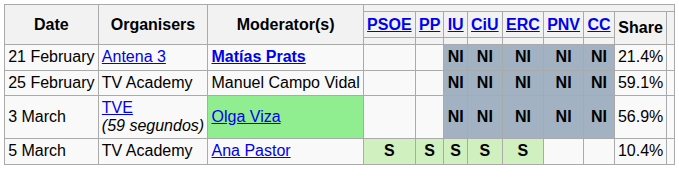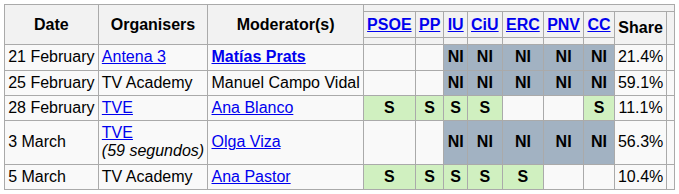+ row: (51, 108)
(246, 117) lightgreen background -> (246, 142) no background
(641, 117) 56.9% -> (641, 142) 56.3%
